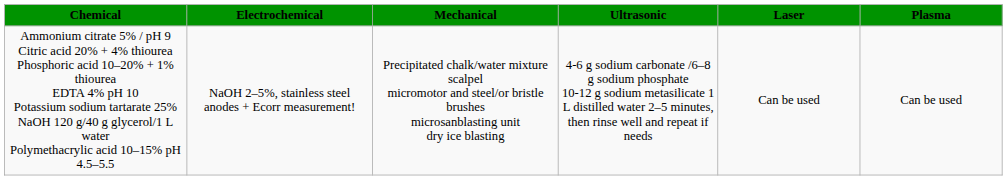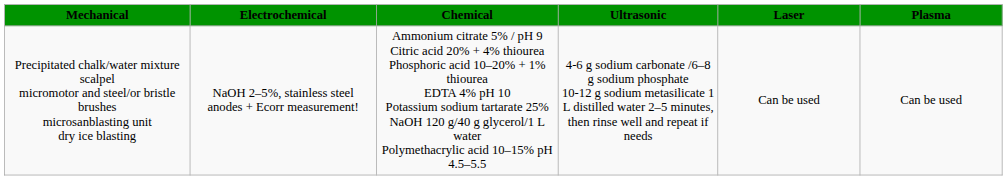columns swapped: (95, 15) <-> (465, 15)
